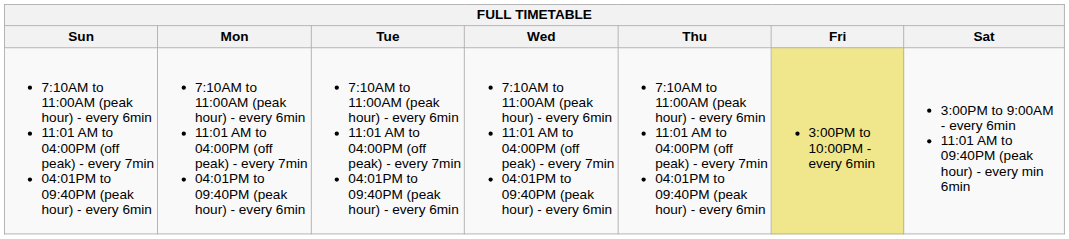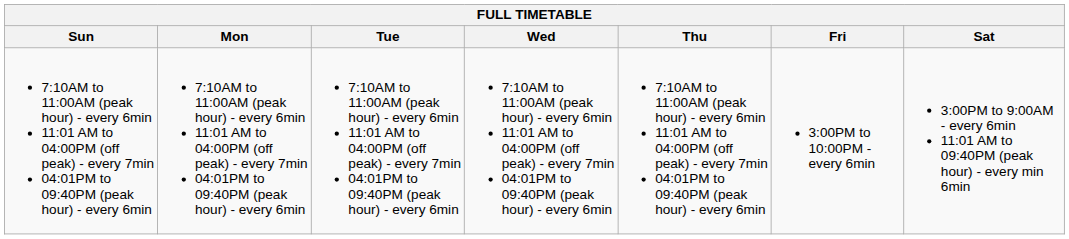(838, 148) khaki background -> (838, 148) no background
